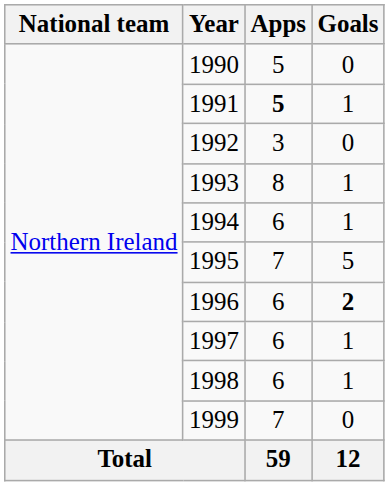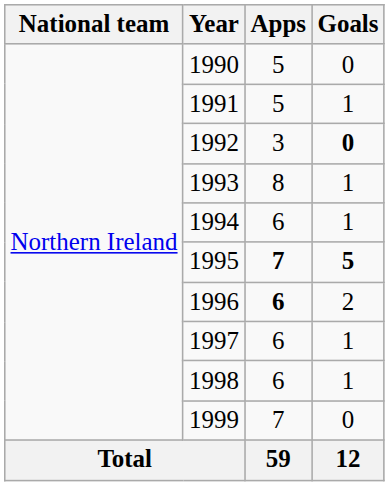(278, 103) bold -> (278, 103) normal
(348, 143) normal -> (348, 143) bold
(278, 261) normal -> (278, 261) bold
(348, 261) normal -> (348, 261) bold
(278, 301) normal -> (278, 301) bold
(348, 301) bold -> (348, 301) normal
